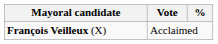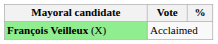(57, 30) no background -> (57, 30) lightgreen background
